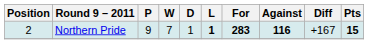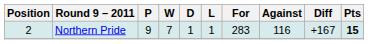(212, 30) bold -> (212, 30) normal
(241, 30) bold -> (241, 30) normal
(282, 30) bold -> (282, 30) normal
